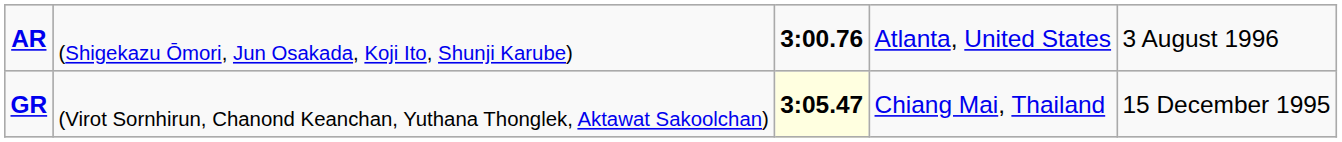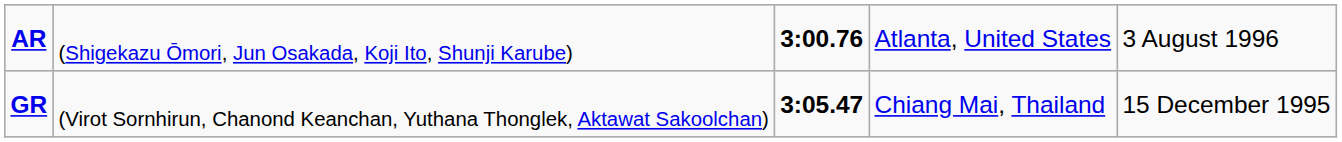(822, 104) lightyellow background -> (822, 104) no background
